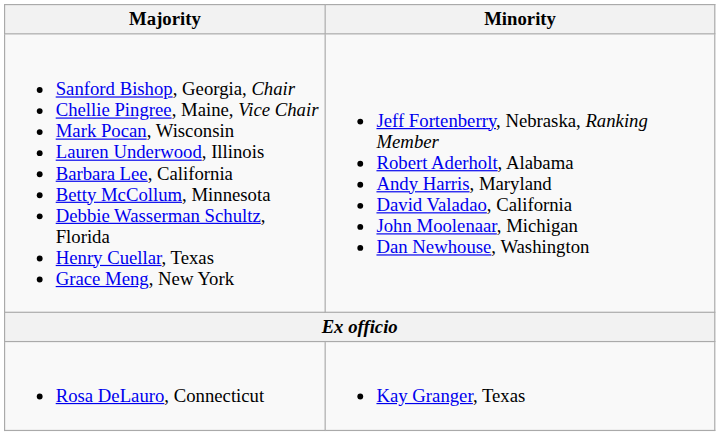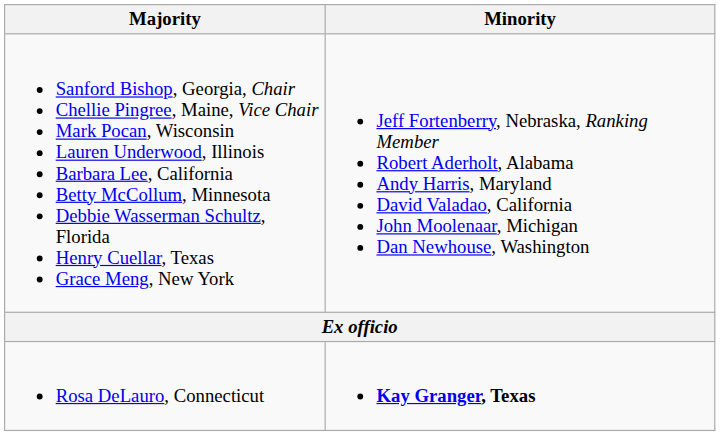(520, 396) normal -> (520, 396) bold
